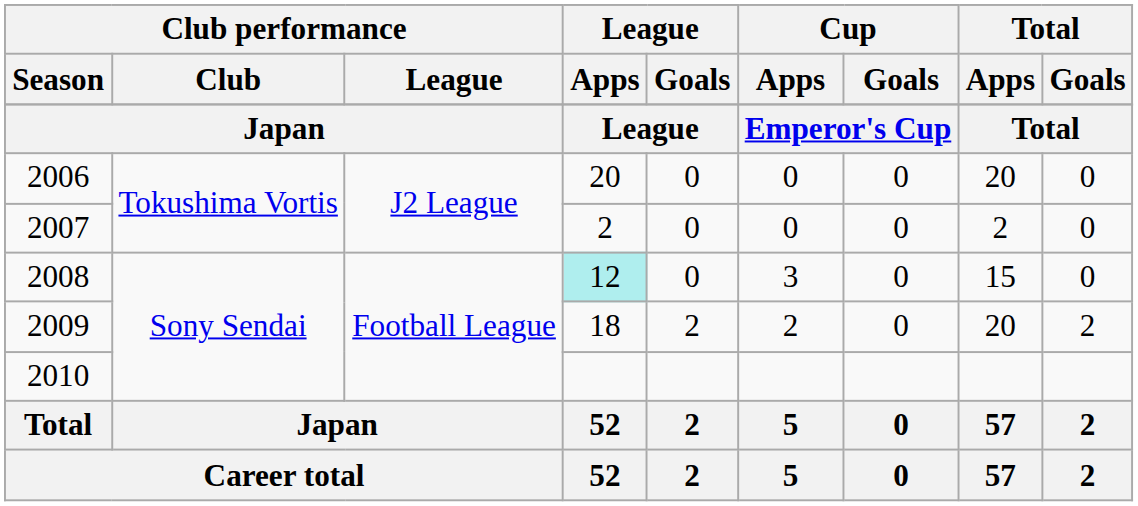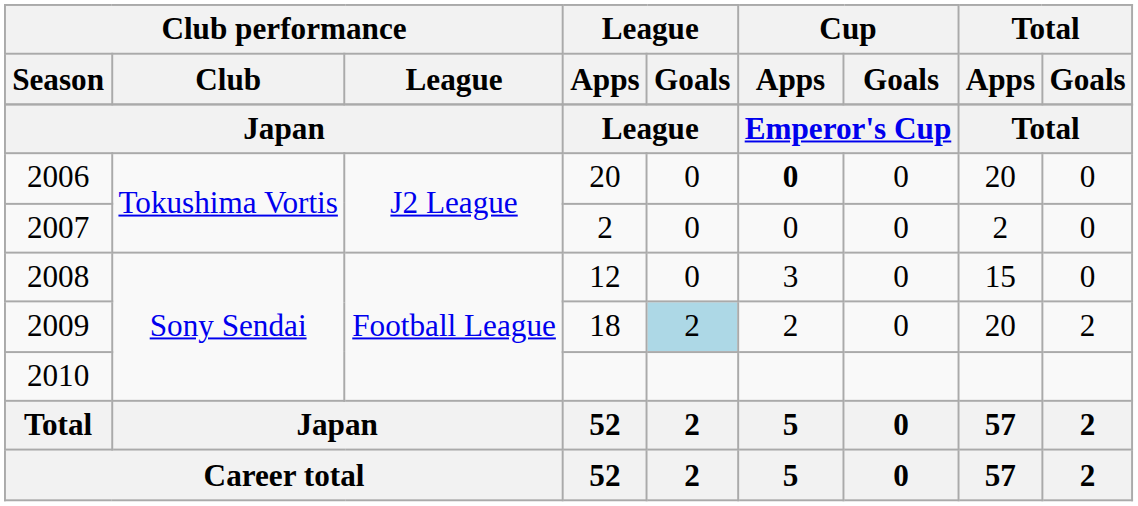(791, 177) normal -> (791, 177) bold
(605, 276) paleturquoise background -> (605, 276) no background
(692, 326) no background -> (692, 326) lightblue background
